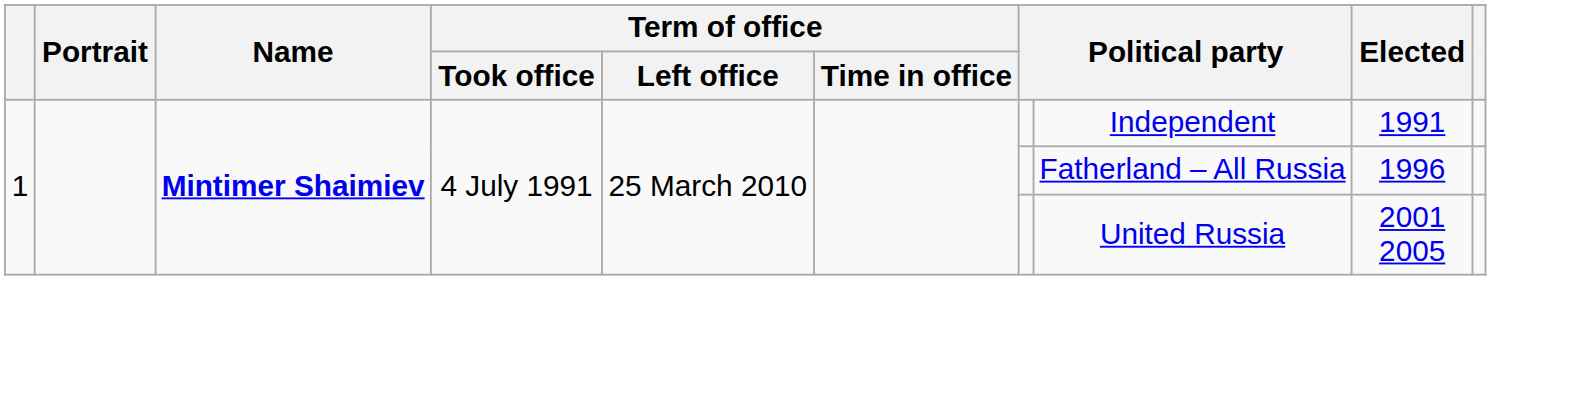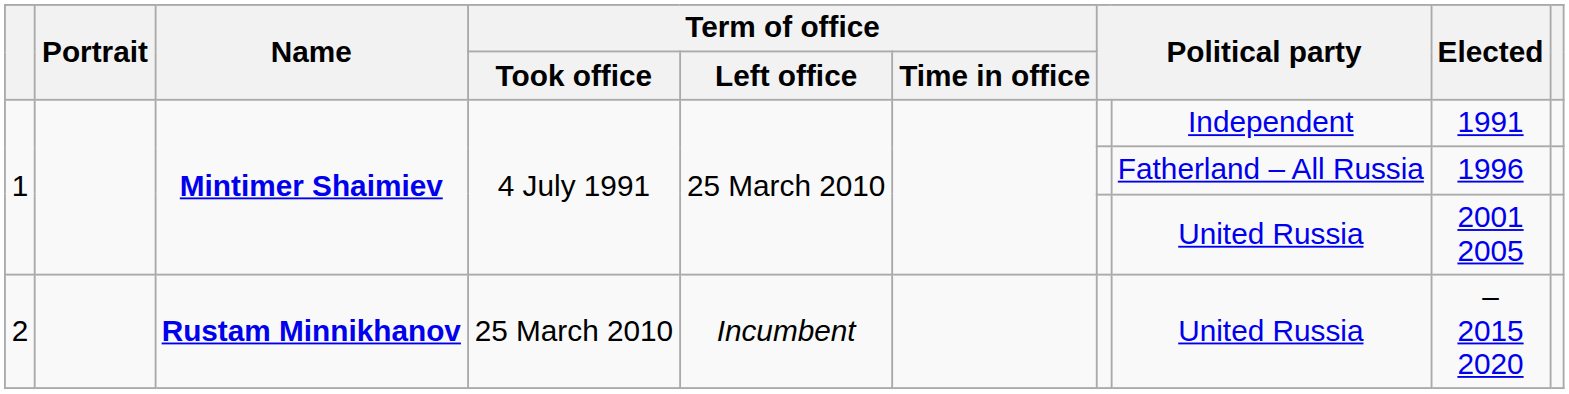+ row: (20, 331)
